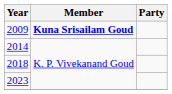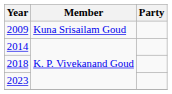(83, 30) bold -> (80, 30) normal
